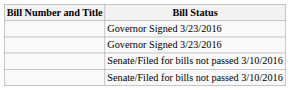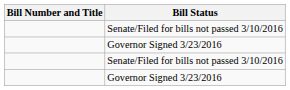(164, 28) Governor Signed 3/23/2016 -> (195, 28) Senate/Filed for bills not passed 3/10/2016
(195, 77) Senate/Filed for bills not passed 3/10/2016 -> (164, 77) Governor Signed 3/23/2016
